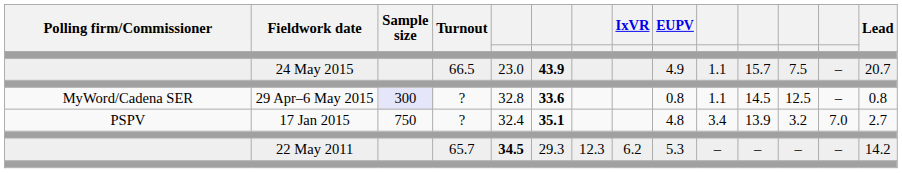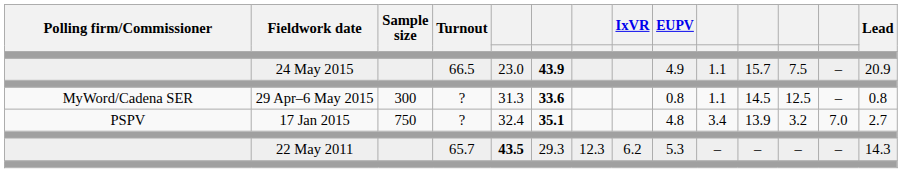(878, 69) 20.7 -> (878, 69) 20.9
(405, 98) lavender background -> (405, 98) no background
(511, 98) 32.8 -> (511, 98) 31.3
(511, 149) 34.5 -> (511, 149) 43.5
(878, 149) 14.2 -> (878, 149) 14.3
